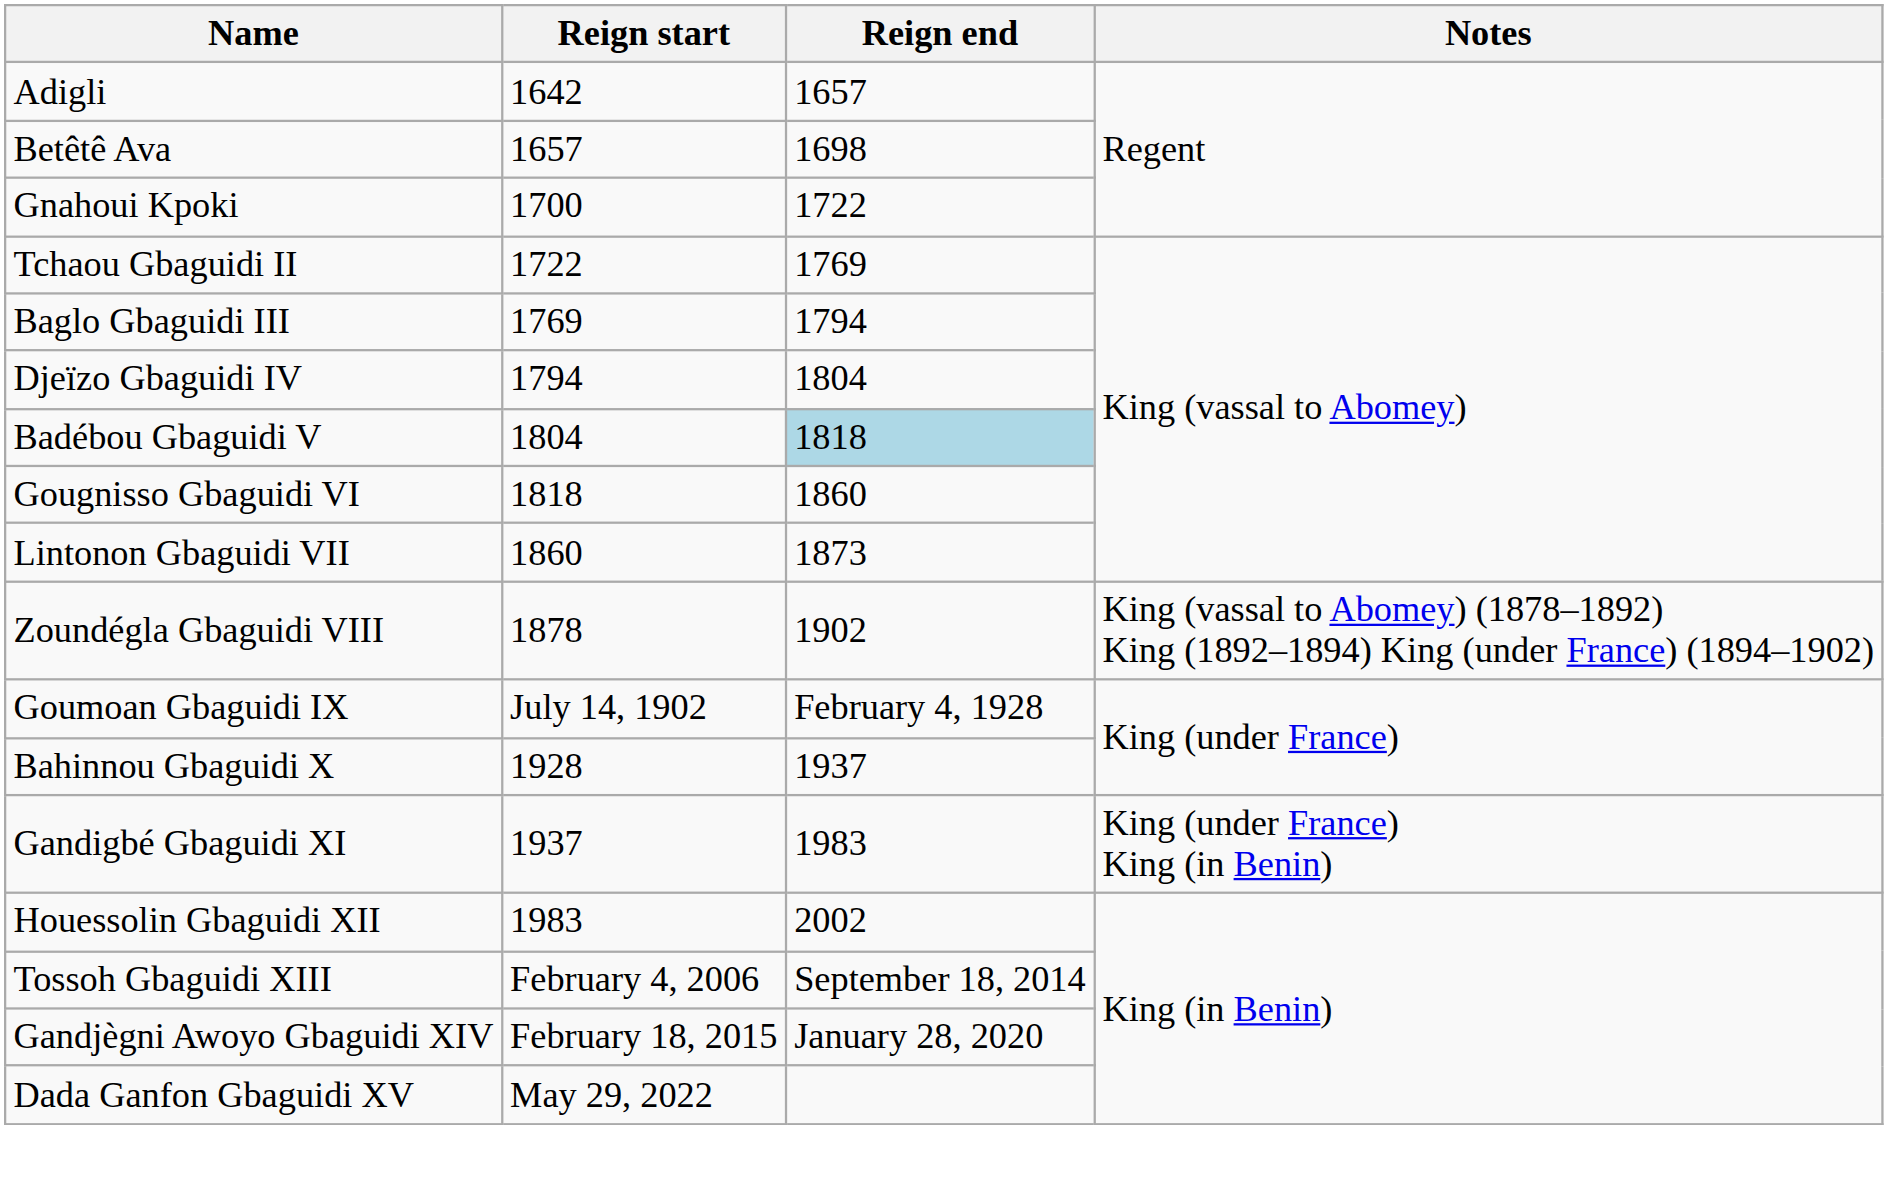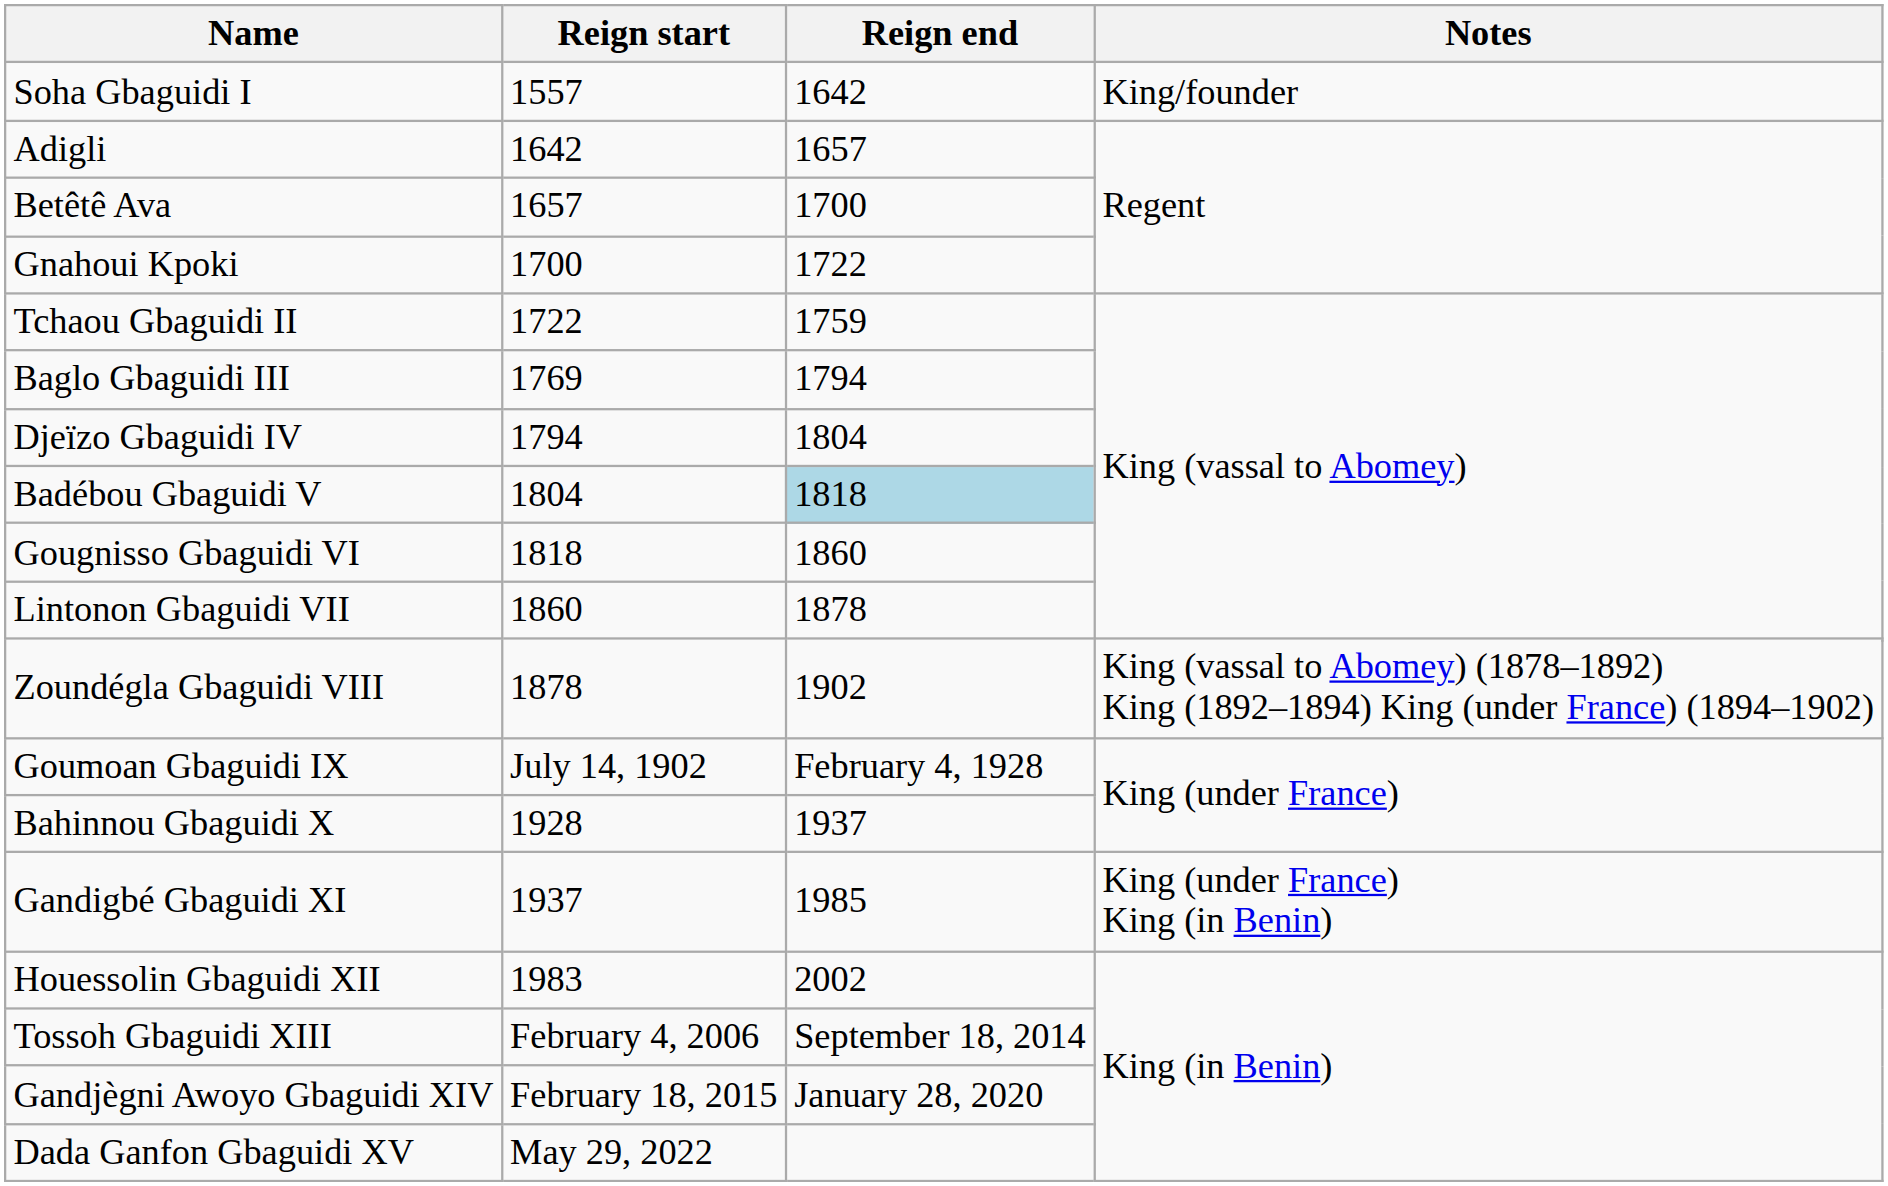+ row: (133, 90)
(830, 148) 1698 -> (830, 206) 1700
(830, 263) 1769 -> (830, 321) 1759
(830, 551) 1873 -> (830, 609) 1878
(830, 843) 1983 -> (830, 901) 1985
